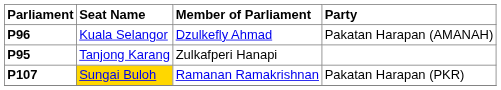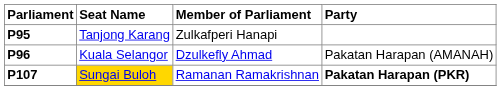rows swapped: (19, 55) <-> (19, 34)
(395, 75) normal -> (397, 75) bold
